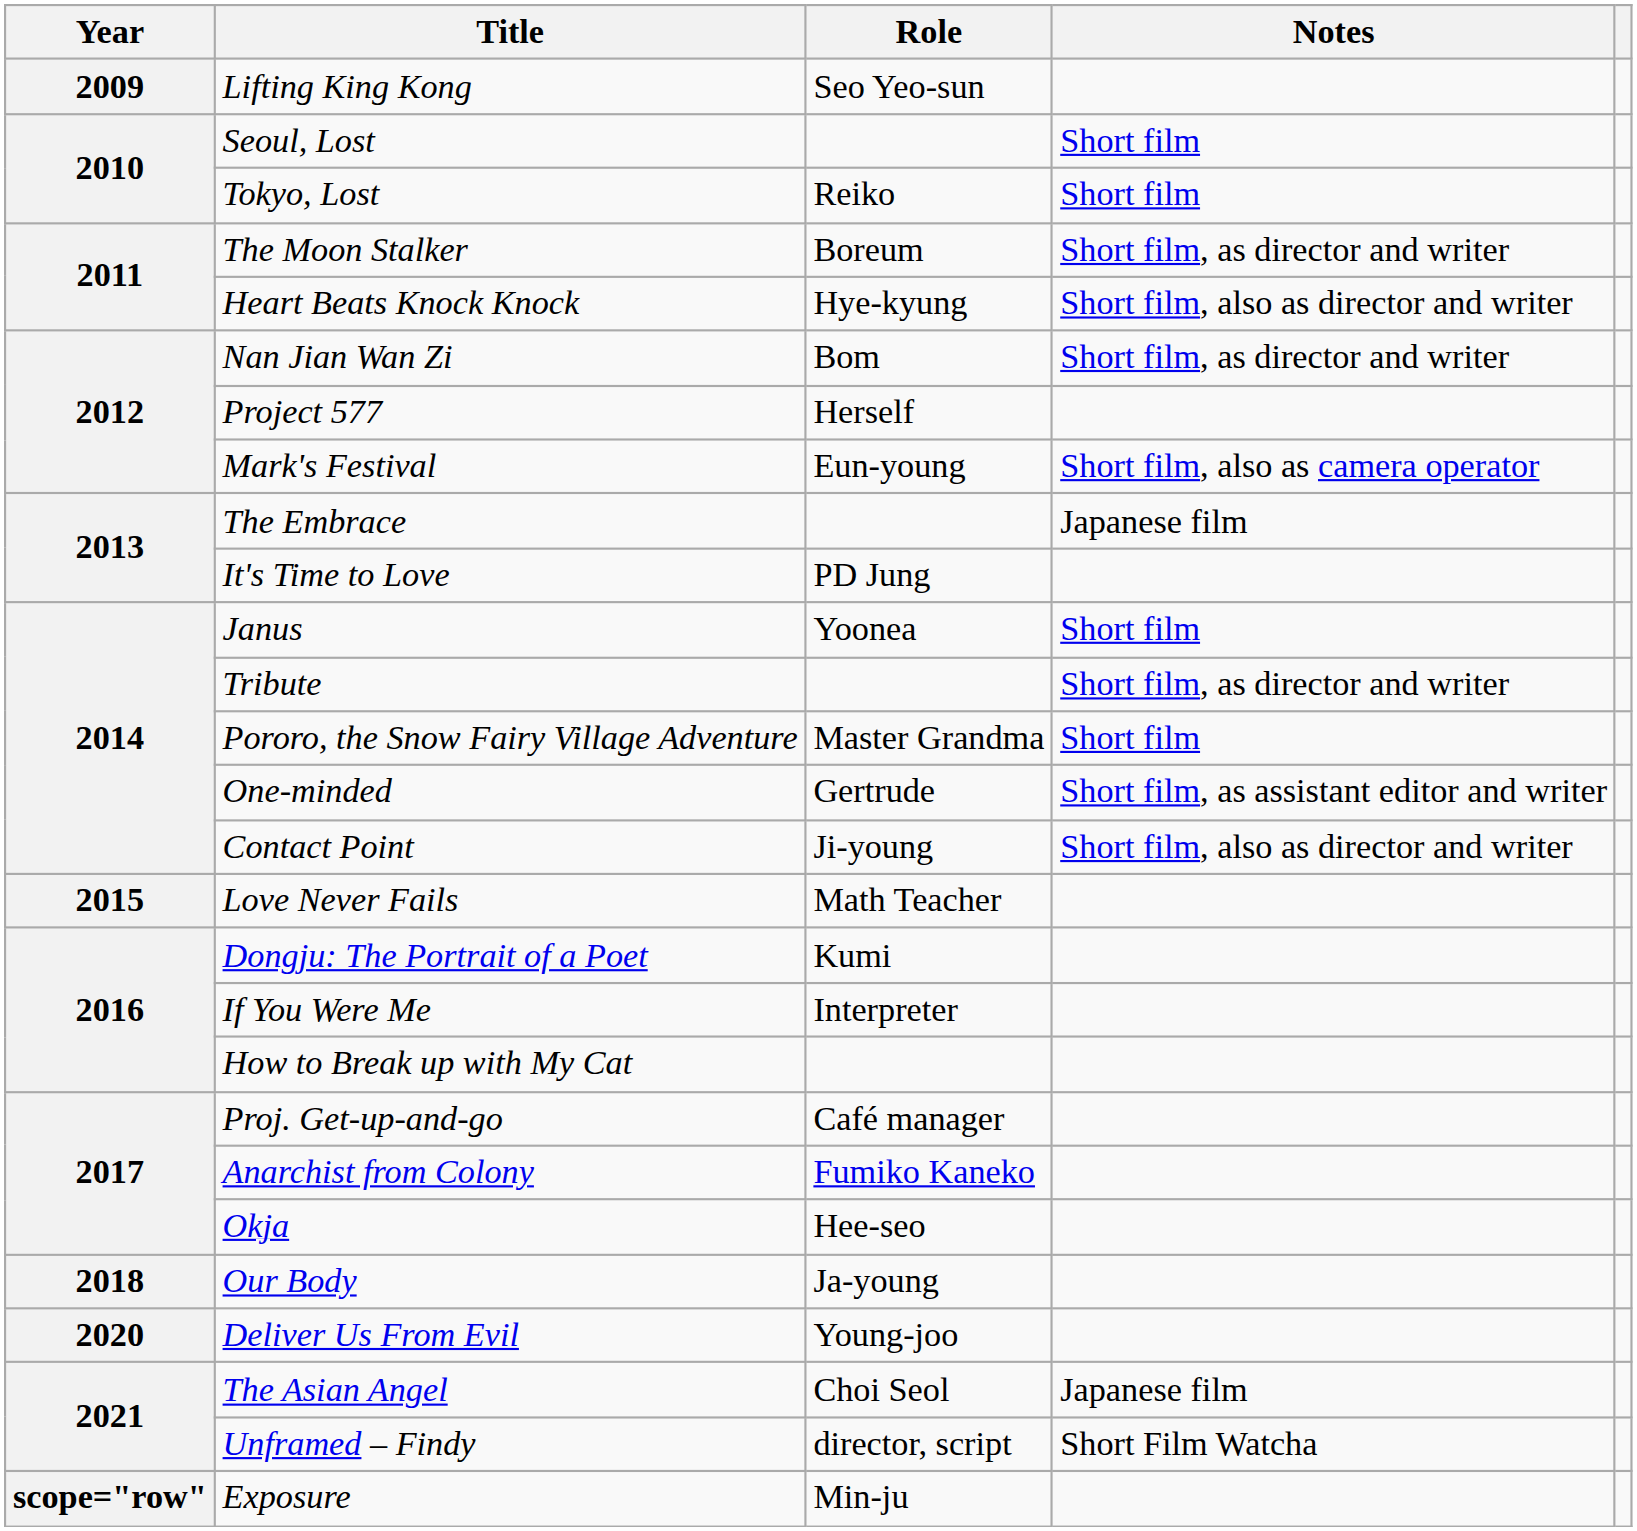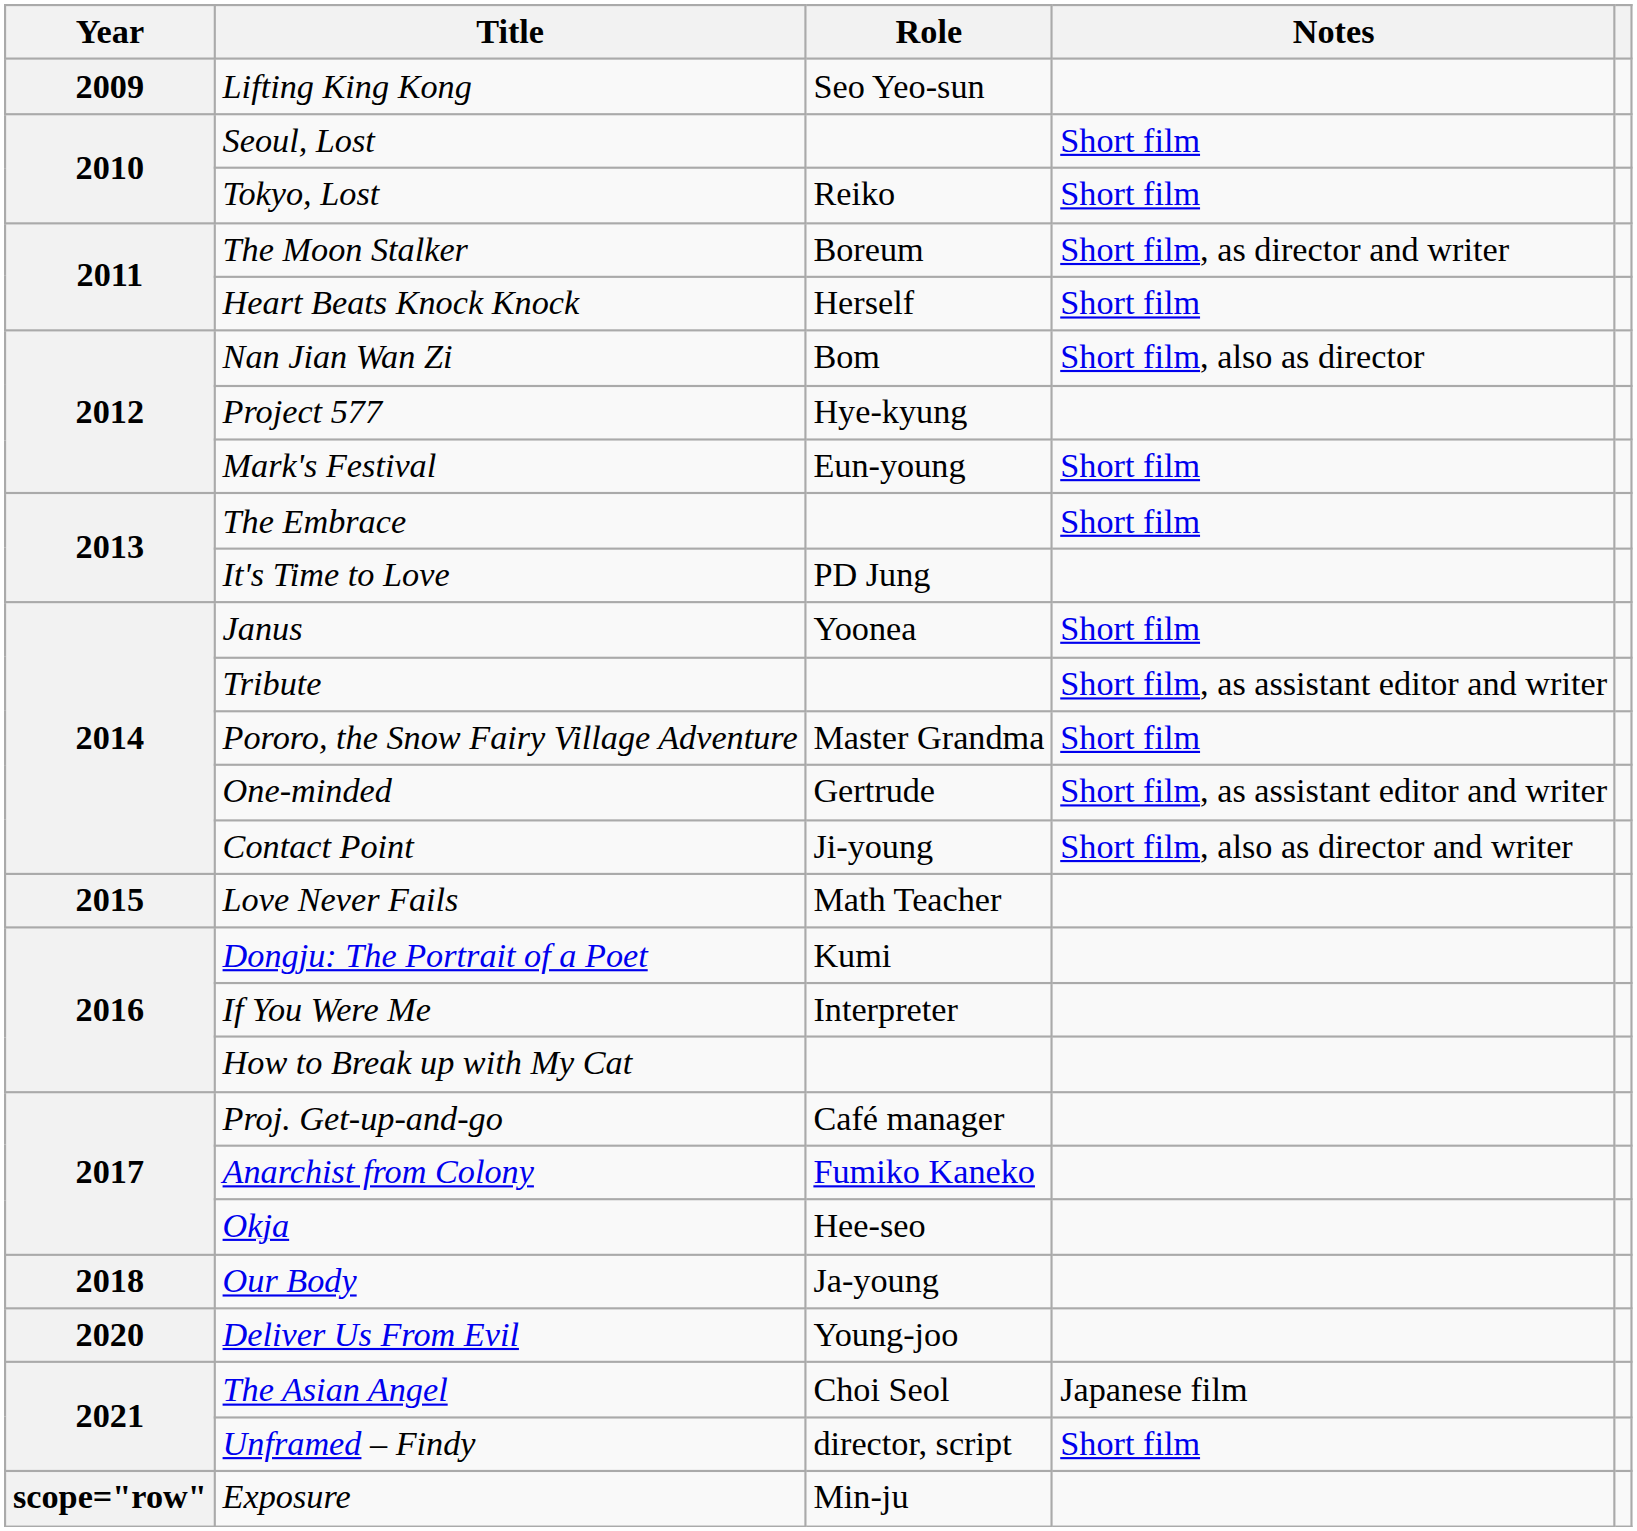(890, 303) Hye-kyung -> (864, 303) Herself
(1316, 303) Short film, also as director and writer -> (1130, 303) Short film
(1285, 357) Short film, as director and writer -> (1242, 357) Short film, also as director
(864, 411) Herself -> (890, 411) Hye-kyung
(1300, 466) Short film, also as camera operator -> (1130, 466) Short film
(1154, 520) Japanese film -> (1130, 520) Short film
(1285, 683) Short film, as director and writer -> (1334, 683) Short film, as assistant editor and writer
(1189, 1443) Short Film Watcha -> (1130, 1443) Short film
